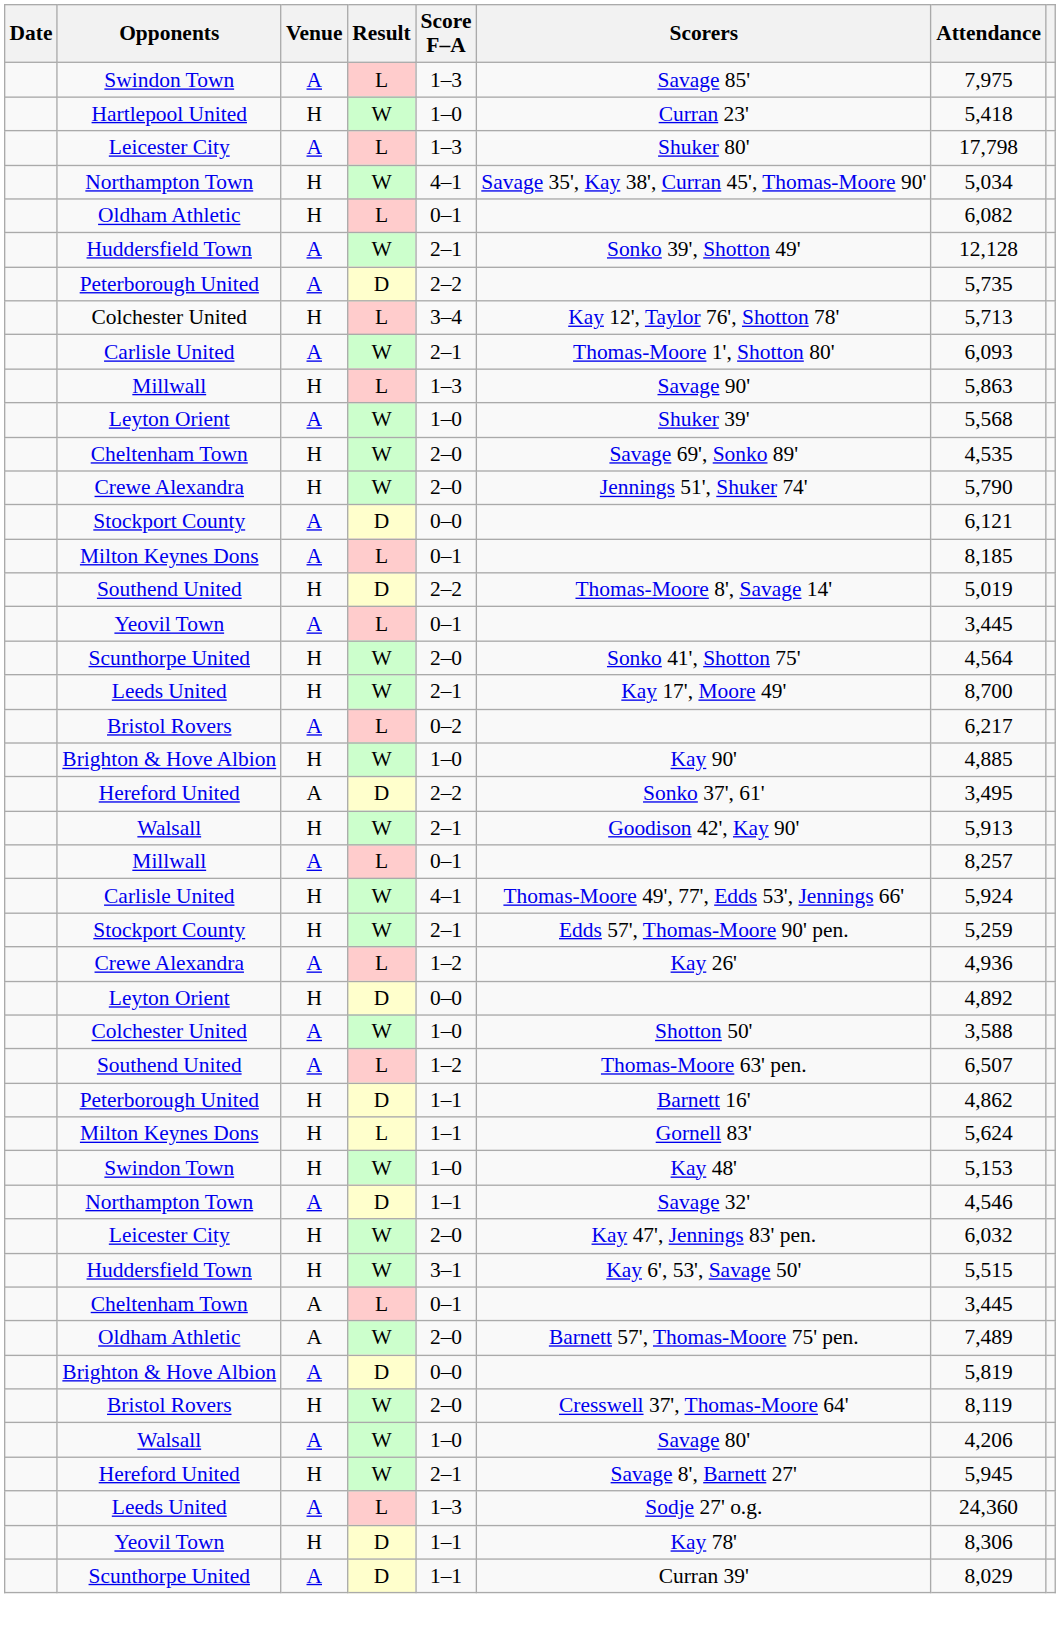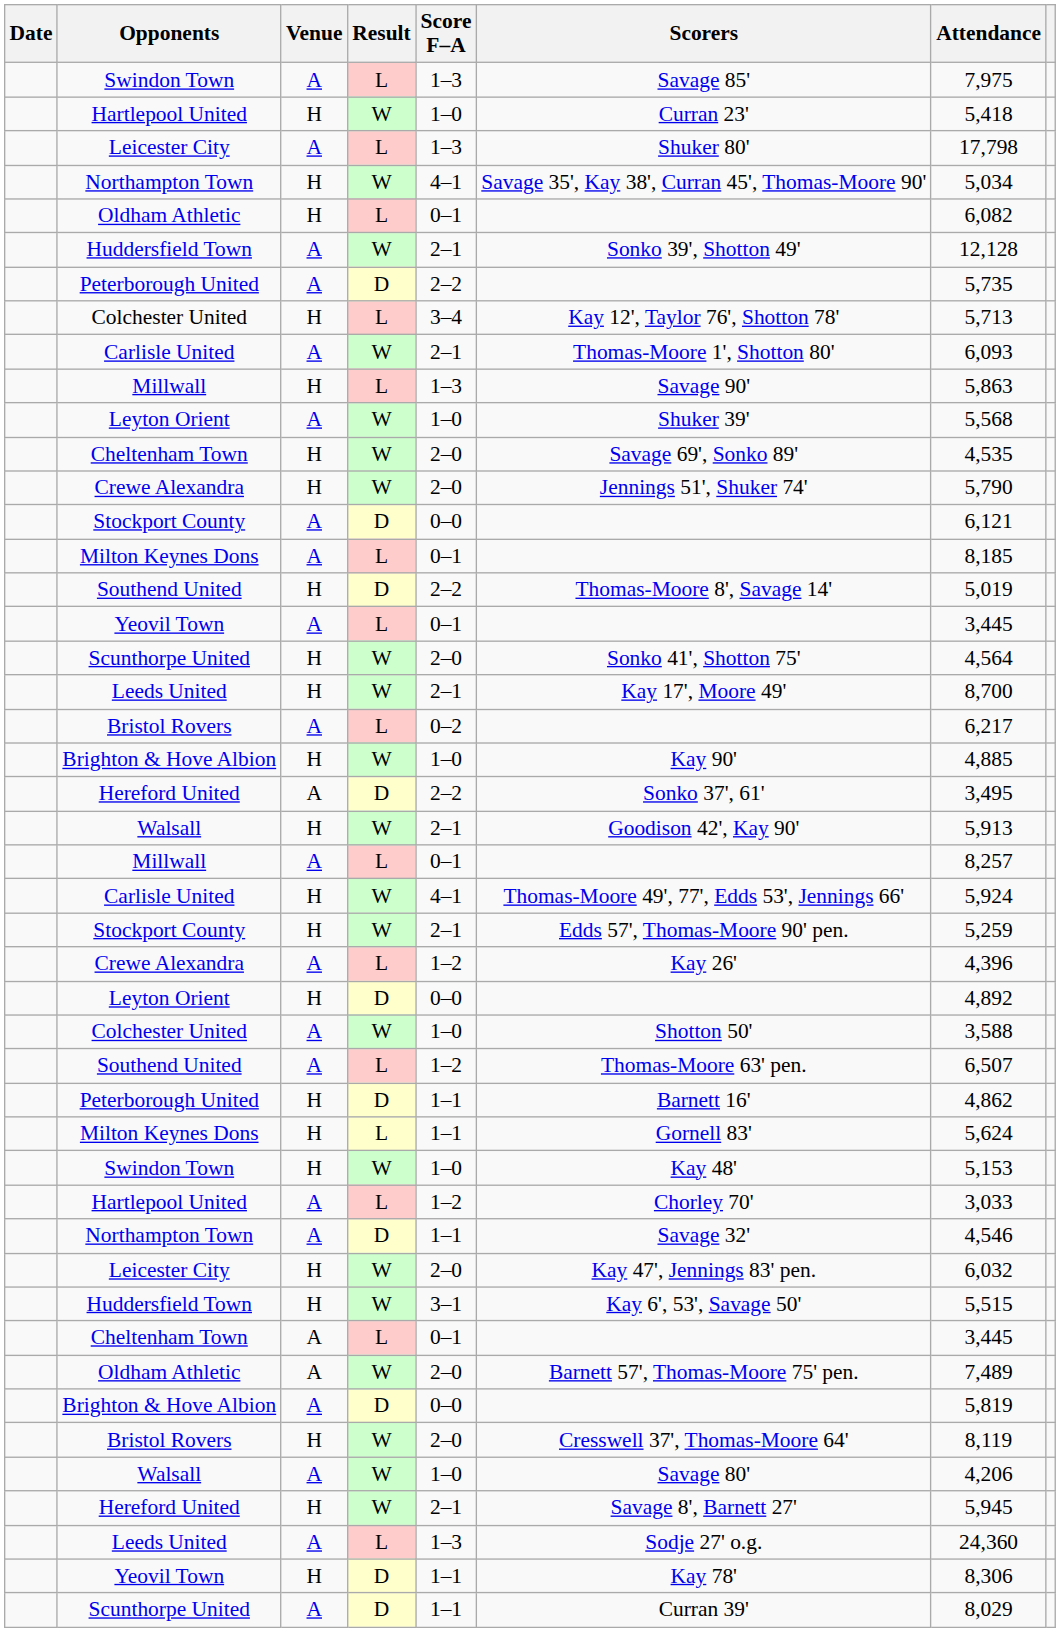(989, 963) 4,936 -> (989, 963) 4,396
+ row: (169, 1201)
